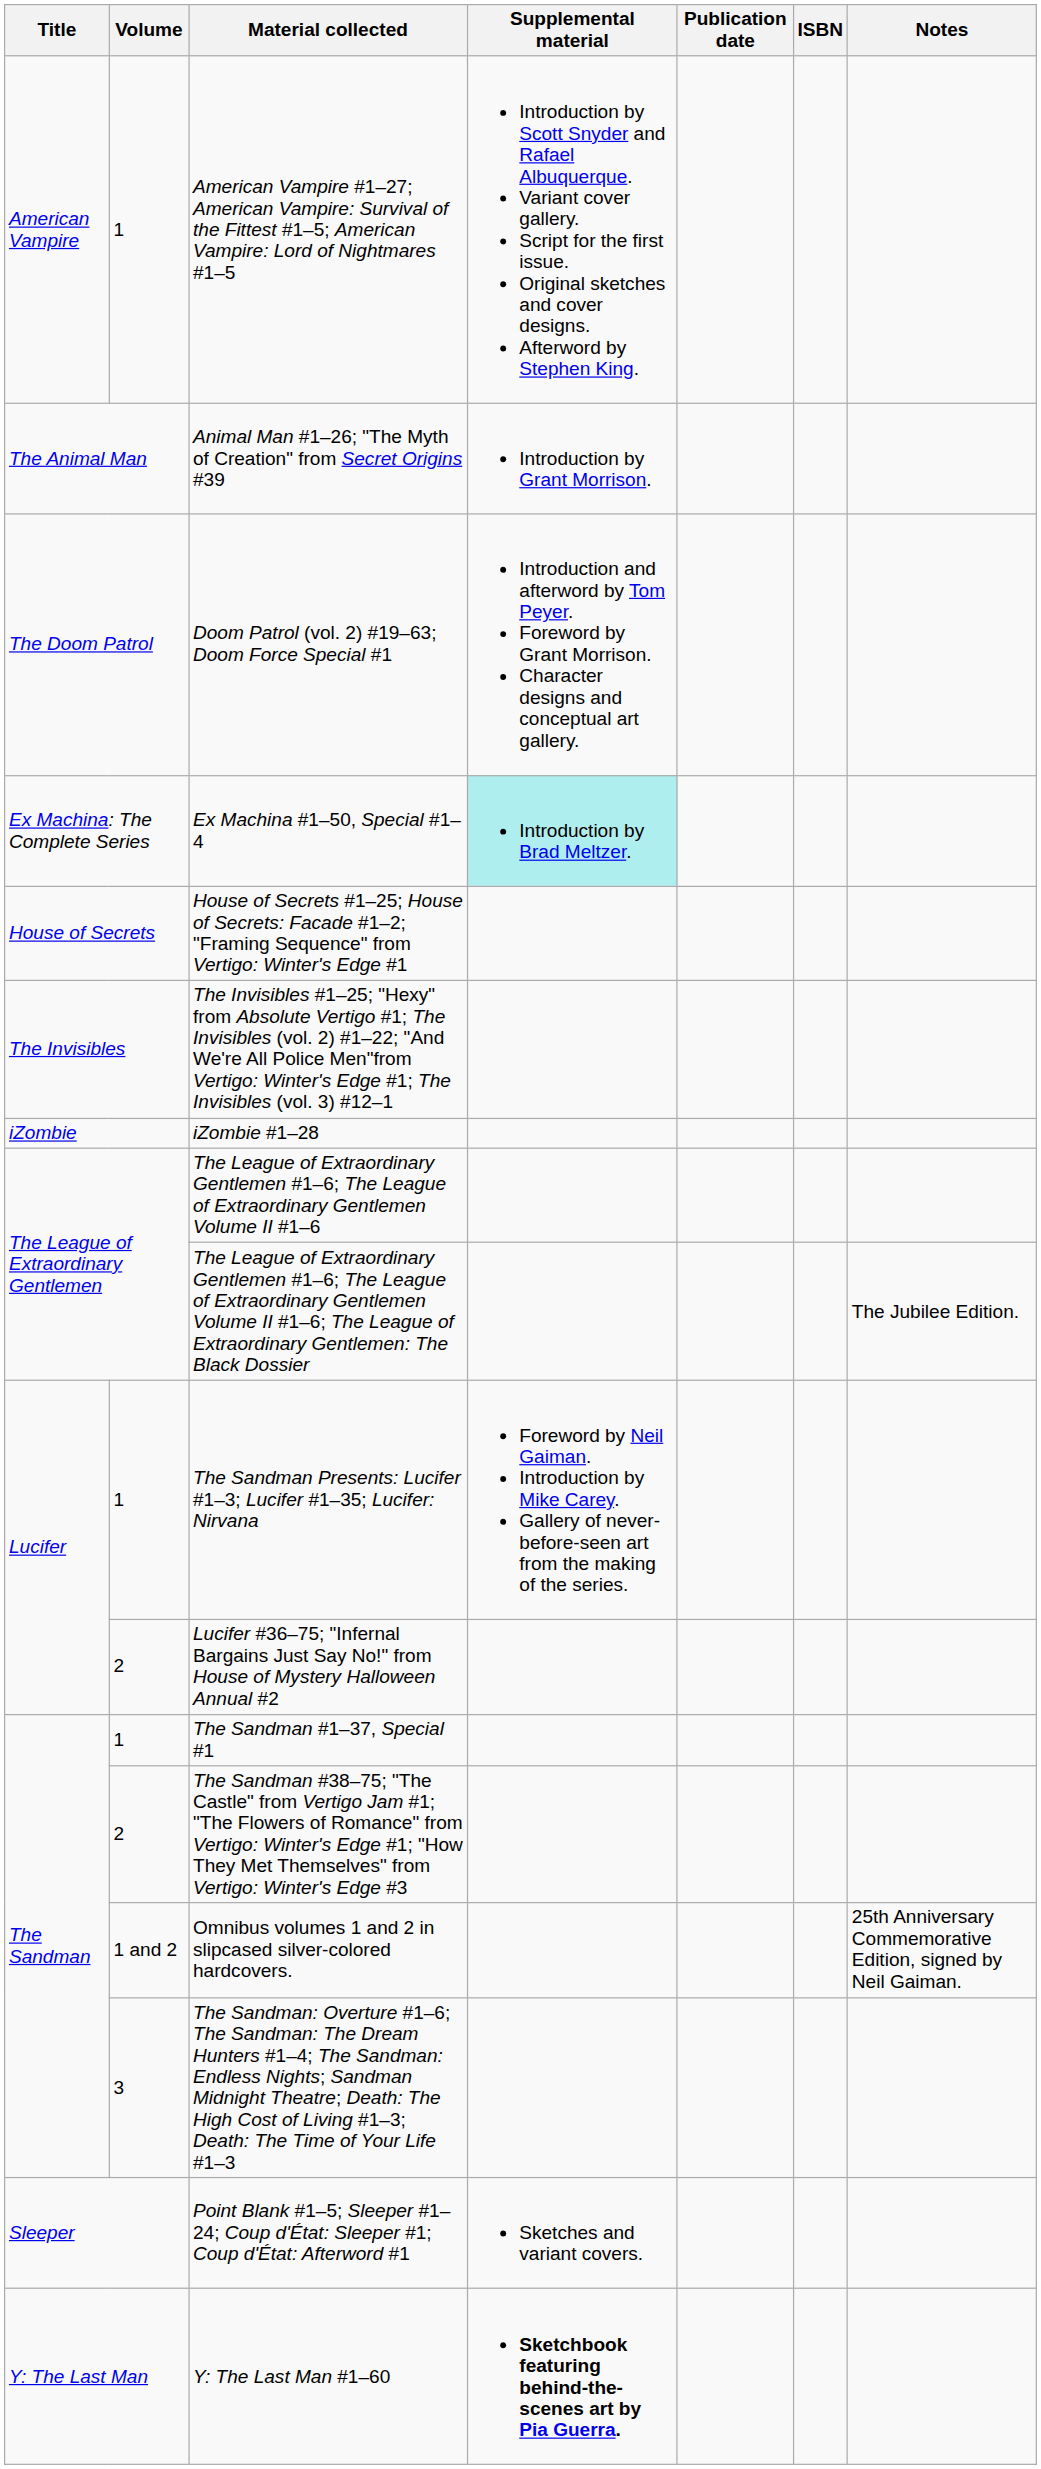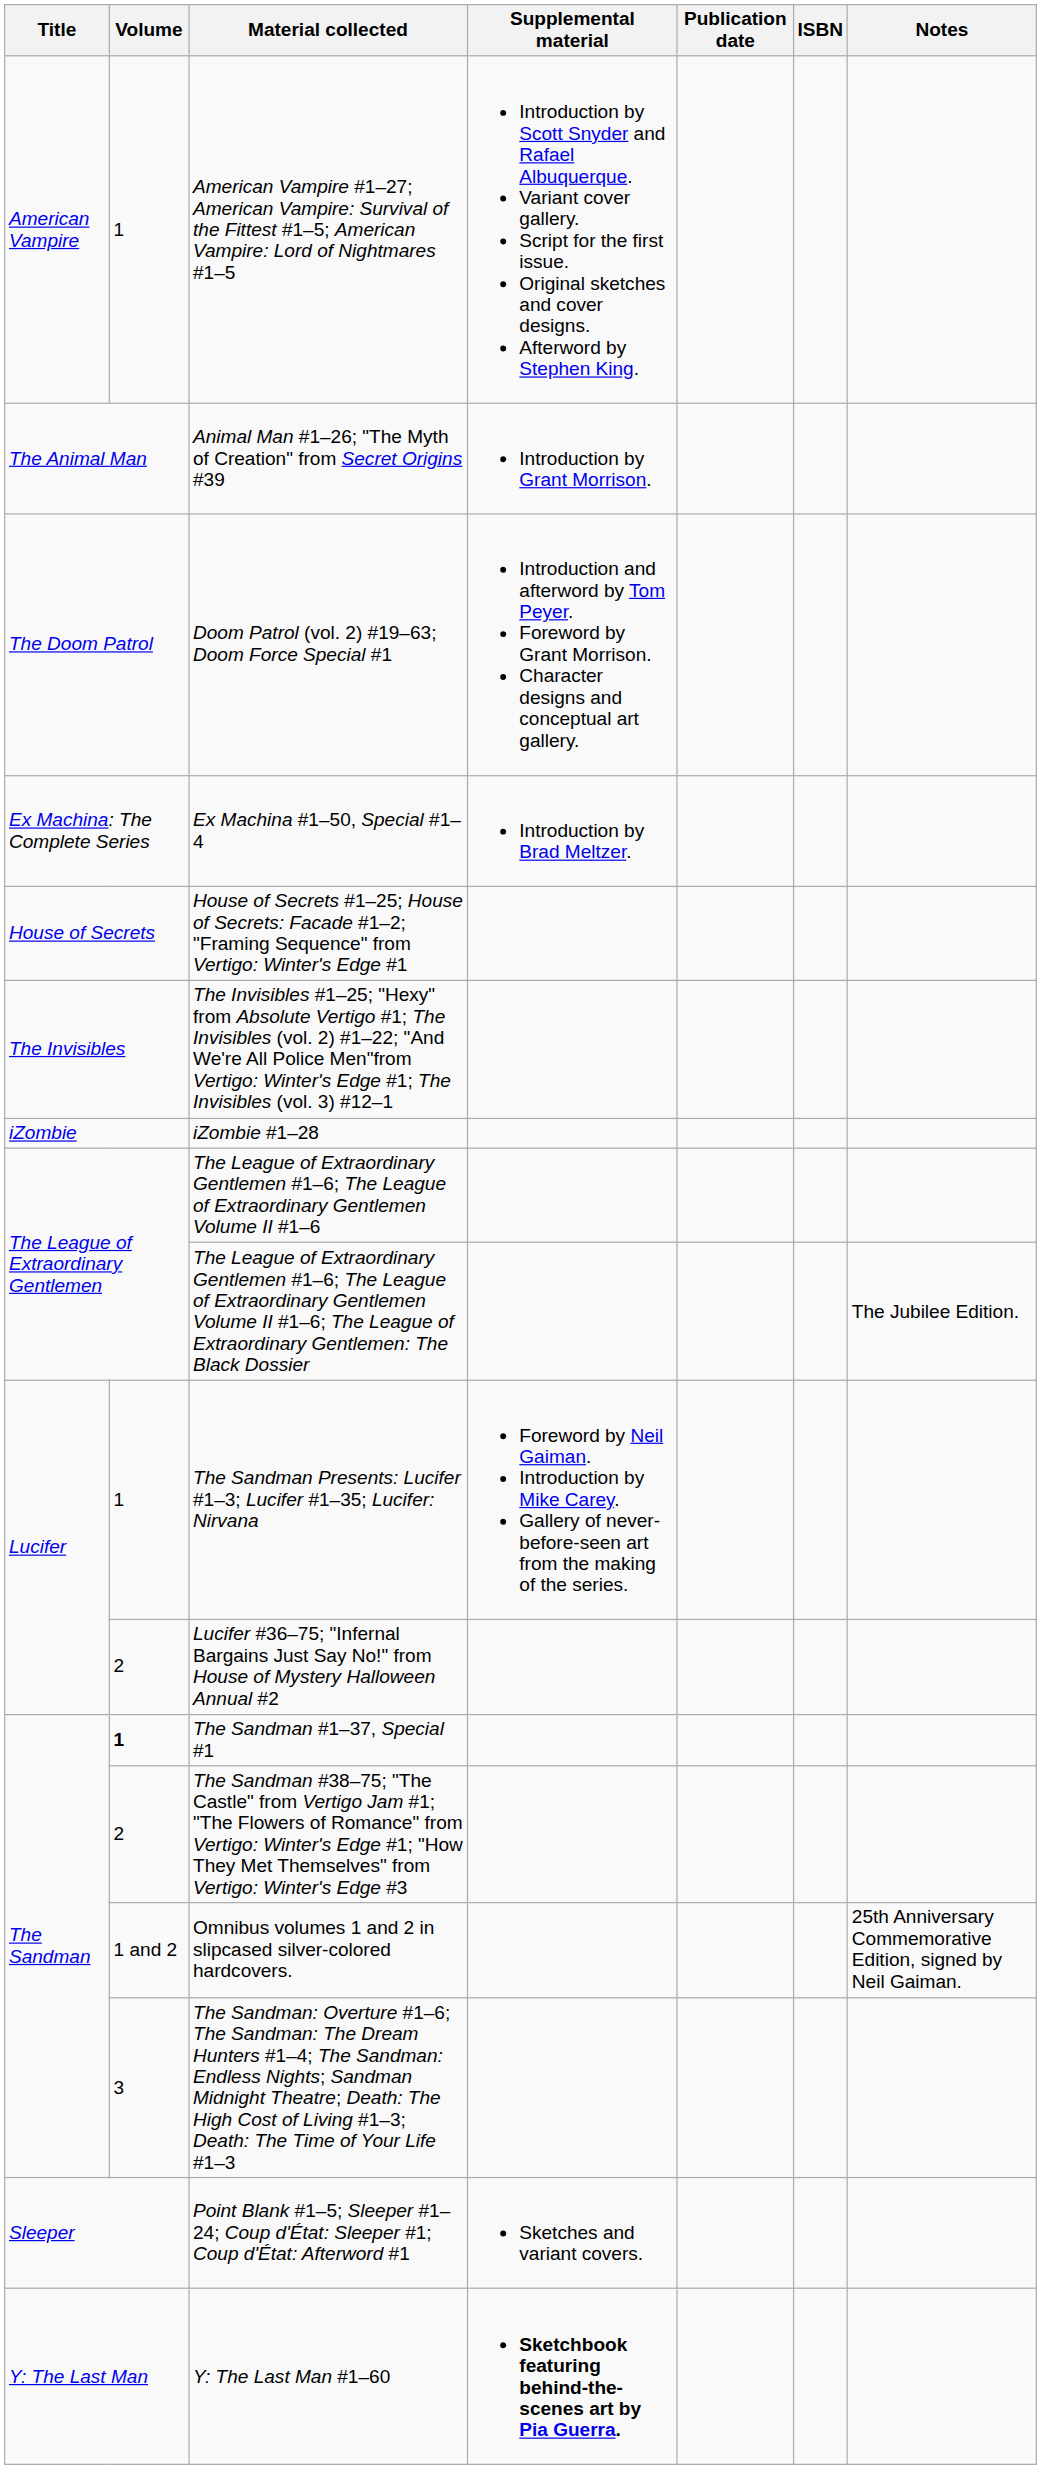(572, 841) paleturquoise background -> (572, 841) no background
(119, 1739) normal -> (119, 1739) bold
